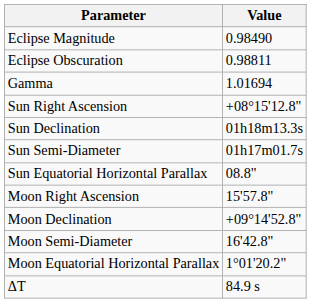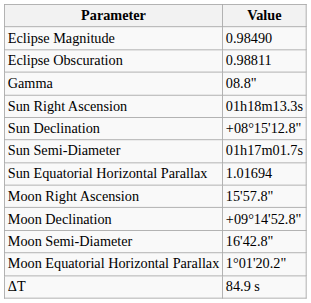(249, 83) 1.01694 -> (241, 83) 08.8"
(264, 106) +08°15'12.8" -> (264, 106) 01h18m13.3s
(264, 128) 01h18m13.3s -> (264, 128) +08°15'12.8"
(241, 173) 08.8" -> (249, 173) 1.01694
